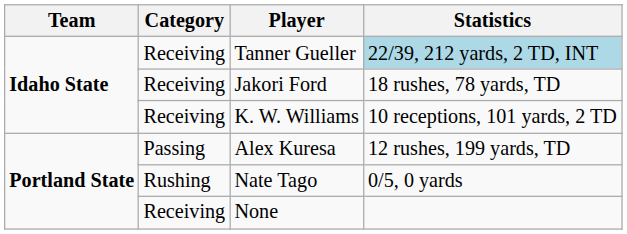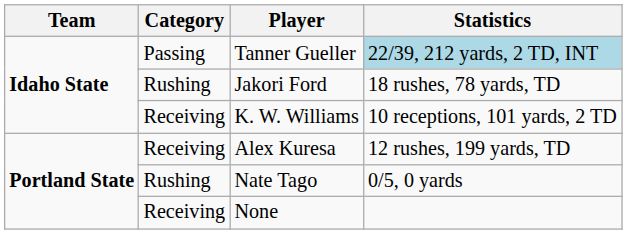(184, 52) Receiving -> (174, 52) Passing
(184, 84) Receiving -> (177, 84) Rushing
(174, 148) Passing -> (184, 148) Receiving
